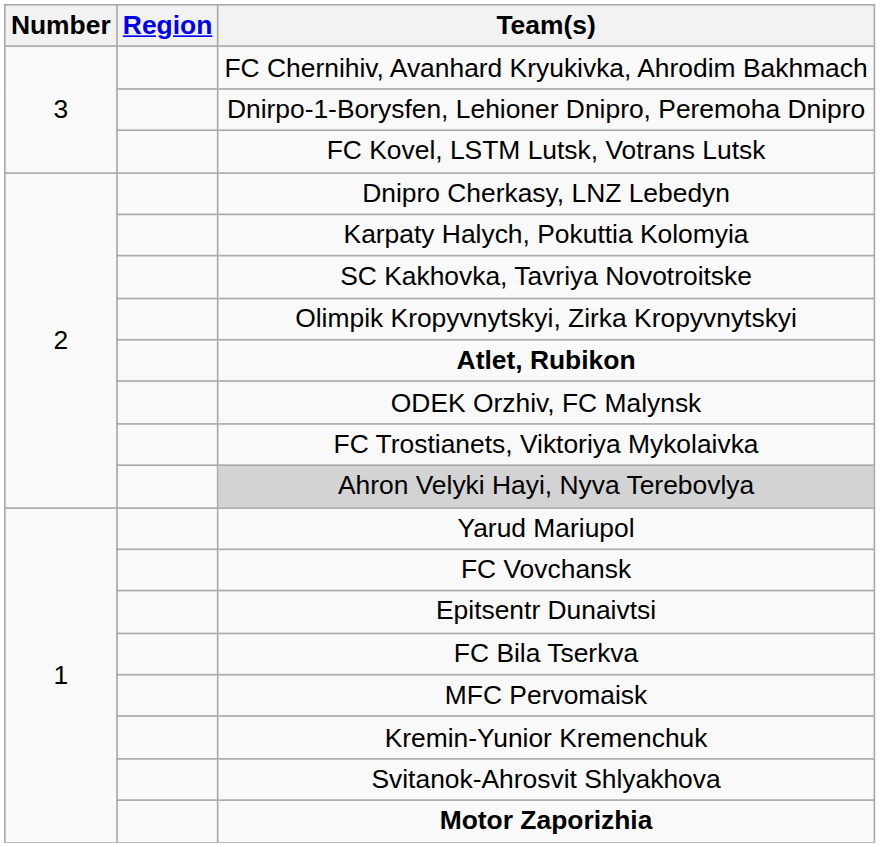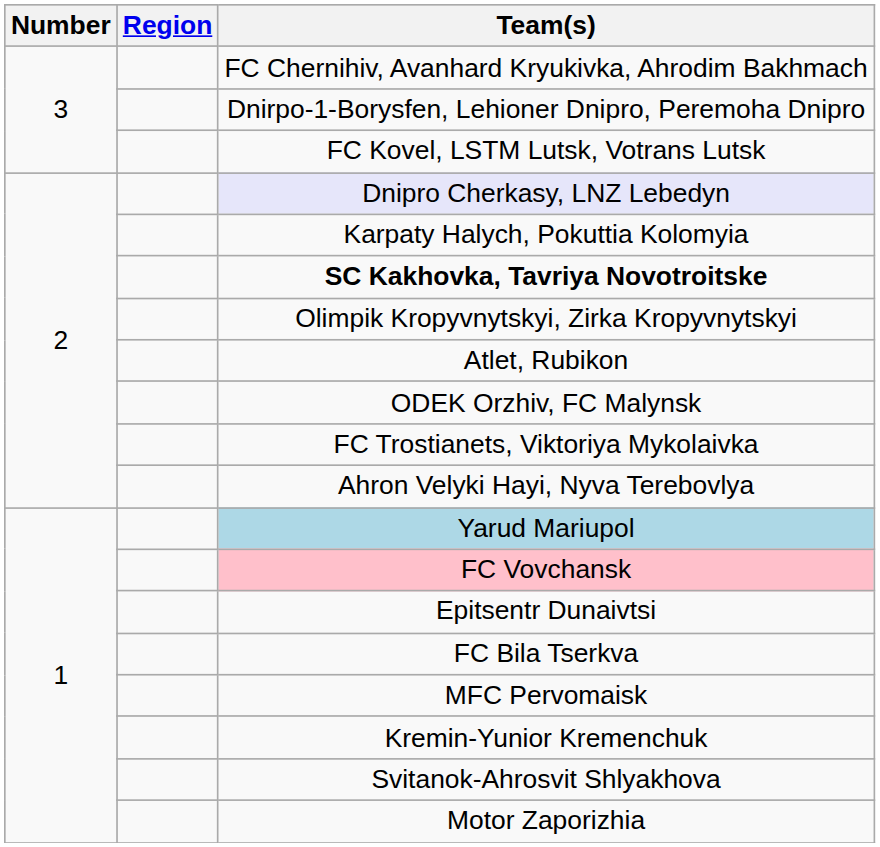(546, 192) no background -> (546, 192) lavender background
(546, 276) normal -> (546, 276) bold
(546, 360) bold -> (546, 360) normal
(546, 485) lightgrey background -> (546, 485) no background
(546, 527) no background -> (546, 527) lightblue background
(546, 569) no background -> (546, 569) pink background
(546, 820) bold -> (546, 820) normal
